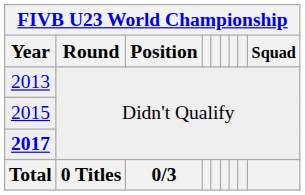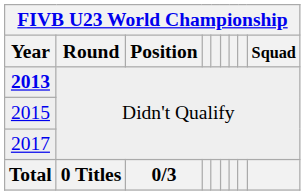(30, 81) normal -> (30, 81) bold
(30, 143) bold -> (30, 143) normal
